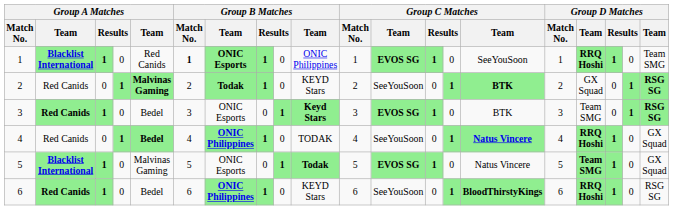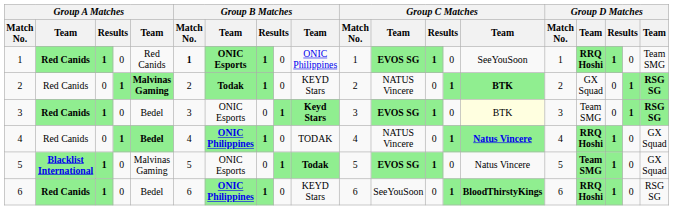(66, 59) Blacklist International -> (66, 59) Red Canids
(398, 86) SeeYouSoon -> (398, 86) NATUS Vincere
(503, 112) no background -> (503, 112) lightyellow background
(398, 139) SeeYouSoon -> (398, 139) NATUS Vincere
